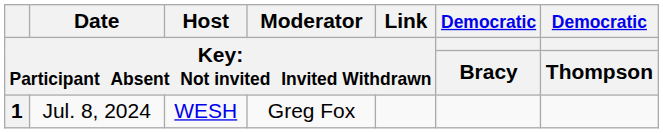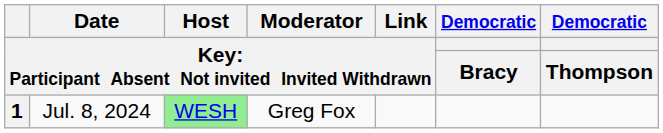(206, 111) no background -> (206, 111) lightgreen background
